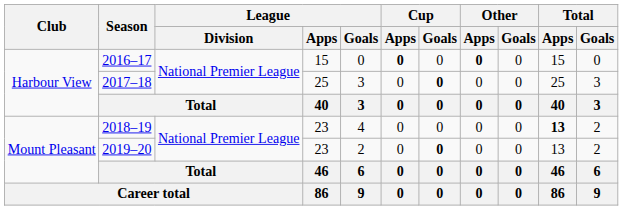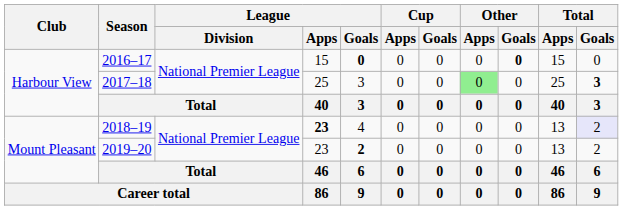(361, 60) normal -> (361, 60) bold
(400, 60) bold -> (400, 60) normal
(479, 60) bold -> (479, 60) normal
(518, 60) normal -> (518, 60) bold
(440, 82) bold -> (440, 82) normal
(479, 82) no background -> (479, 82) lightgreen background
(597, 82) normal -> (597, 82) bold
(322, 127) normal -> (322, 127) bold
(558, 127) bold -> (558, 127) normal
(597, 127) no background -> (597, 127) lavender background
(361, 149) normal -> (361, 149) bold
(440, 149) bold -> (440, 149) normal
